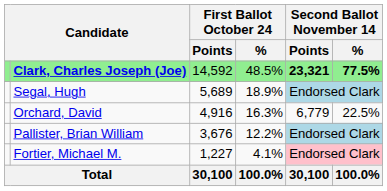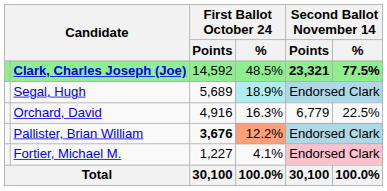(264, 92) no background -> (264, 92) paleturquoise background
(216, 133) normal -> (216, 133) bold
(264, 133) no background -> (264, 133) lightsalmon background
